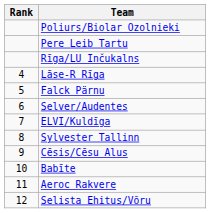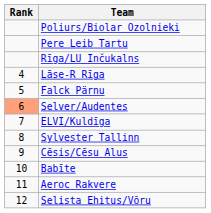(21, 106) no background -> (21, 106) lightsalmon background
